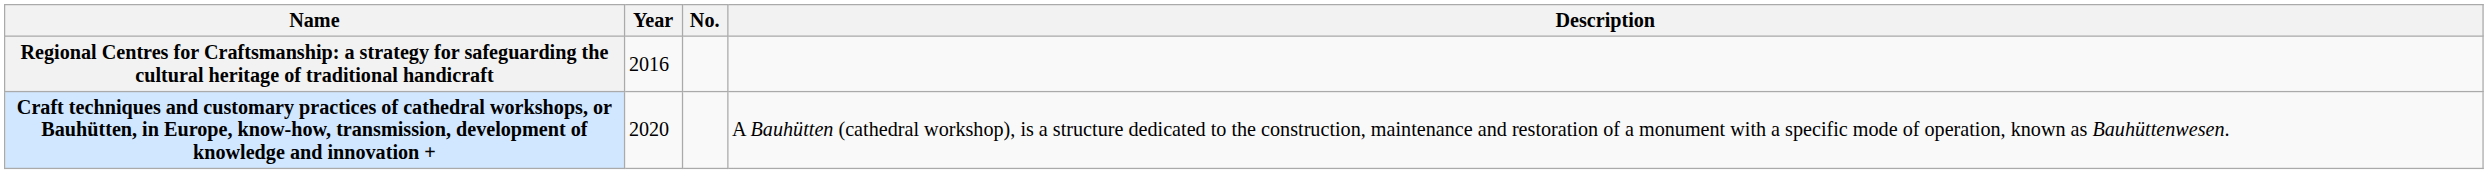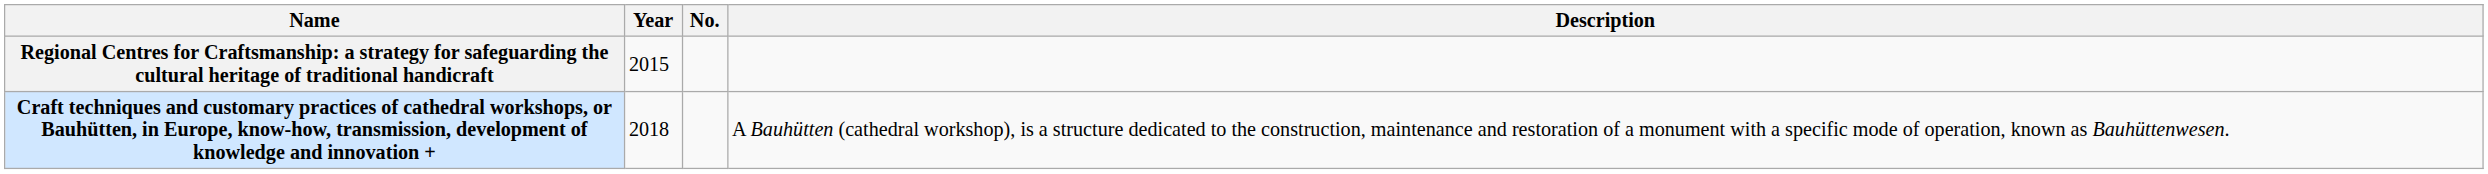(649, 63) 2016 -> (649, 63) 2015
(649, 129) 2020 -> (649, 129) 2018
